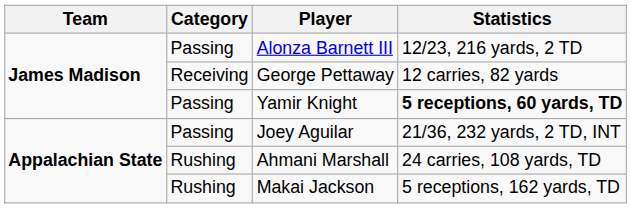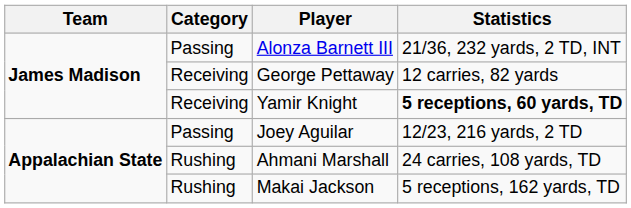(492, 47) 12/23, 216 yards, 2 TD -> (512, 47) 21/36, 232 yards, 2 TD, INT
(202, 103) Passing -> (210, 103) Receiving
(512, 132) 21/36, 232 yards, 2 TD, INT -> (492, 132) 12/23, 216 yards, 2 TD
